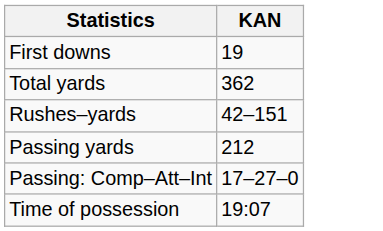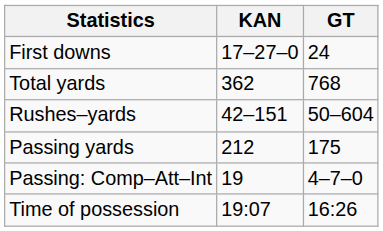+ column: (341, 21)
(232, 52) 19 -> (260, 52) 17–27–0
(260, 178) 17–27–0 -> (232, 178) 19
